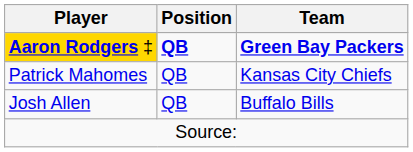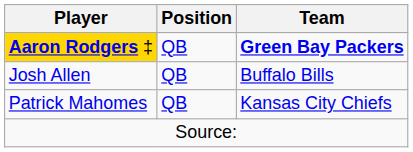(175, 47) bold -> (174, 47) normal
rows swapped: (78, 75) <-> (50, 103)
